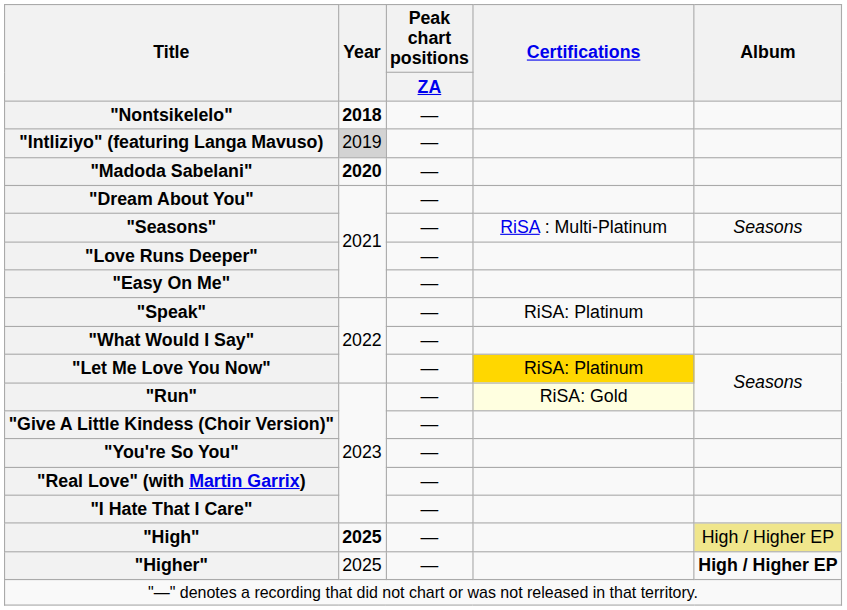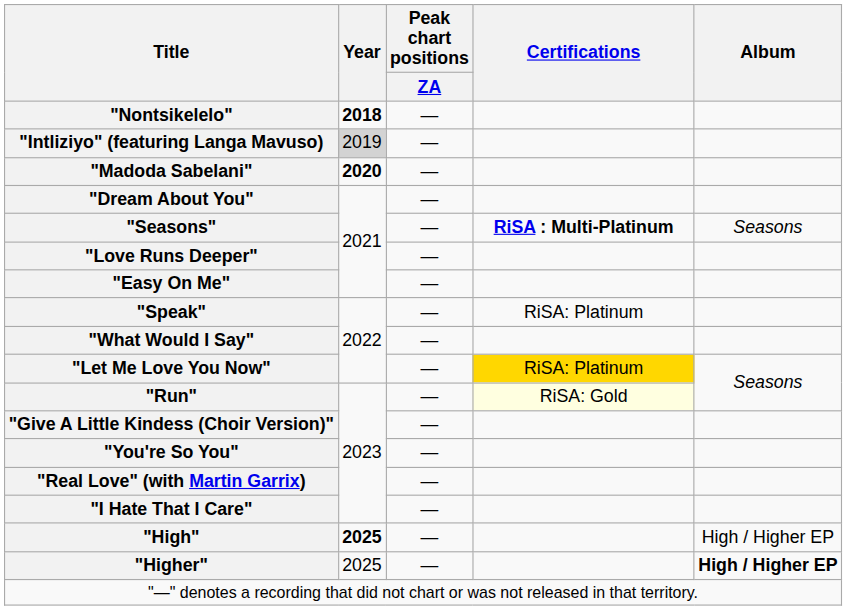(584, 227) normal -> (584, 227) bold
(768, 537) khaki background -> (768, 537) no background
